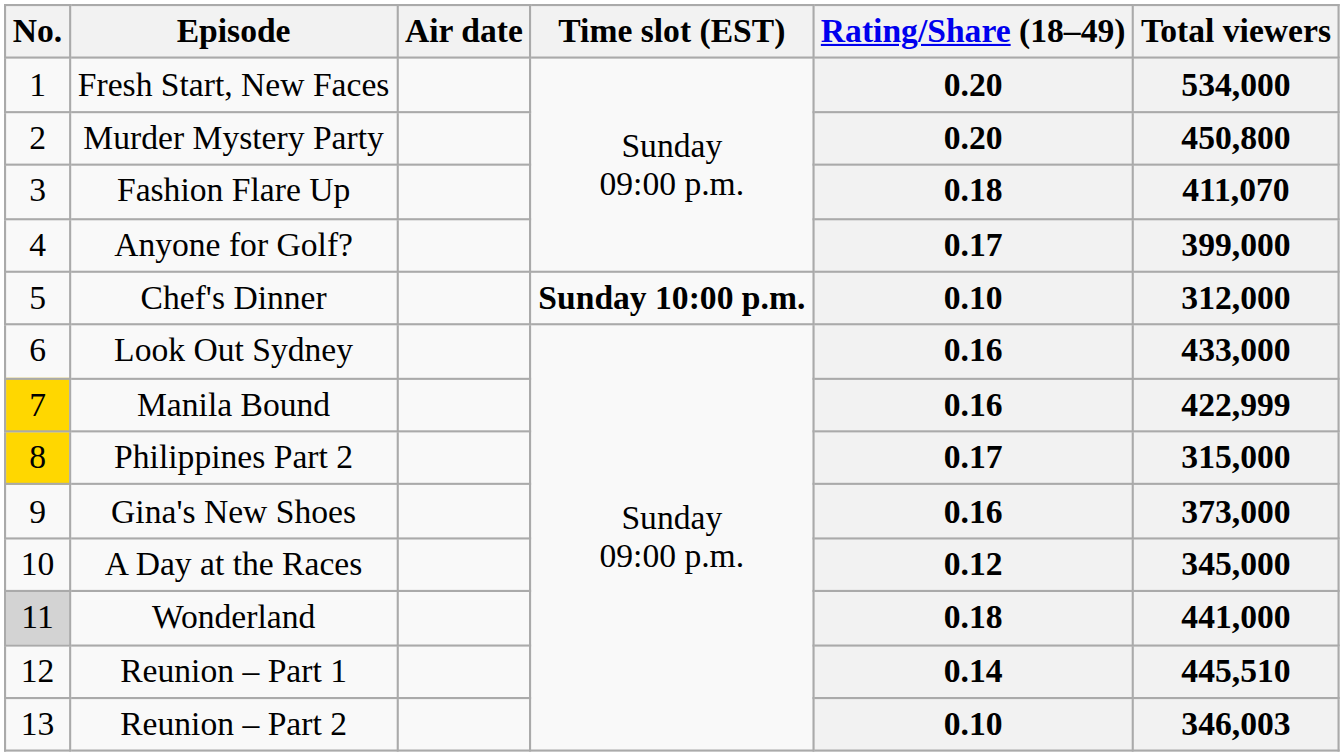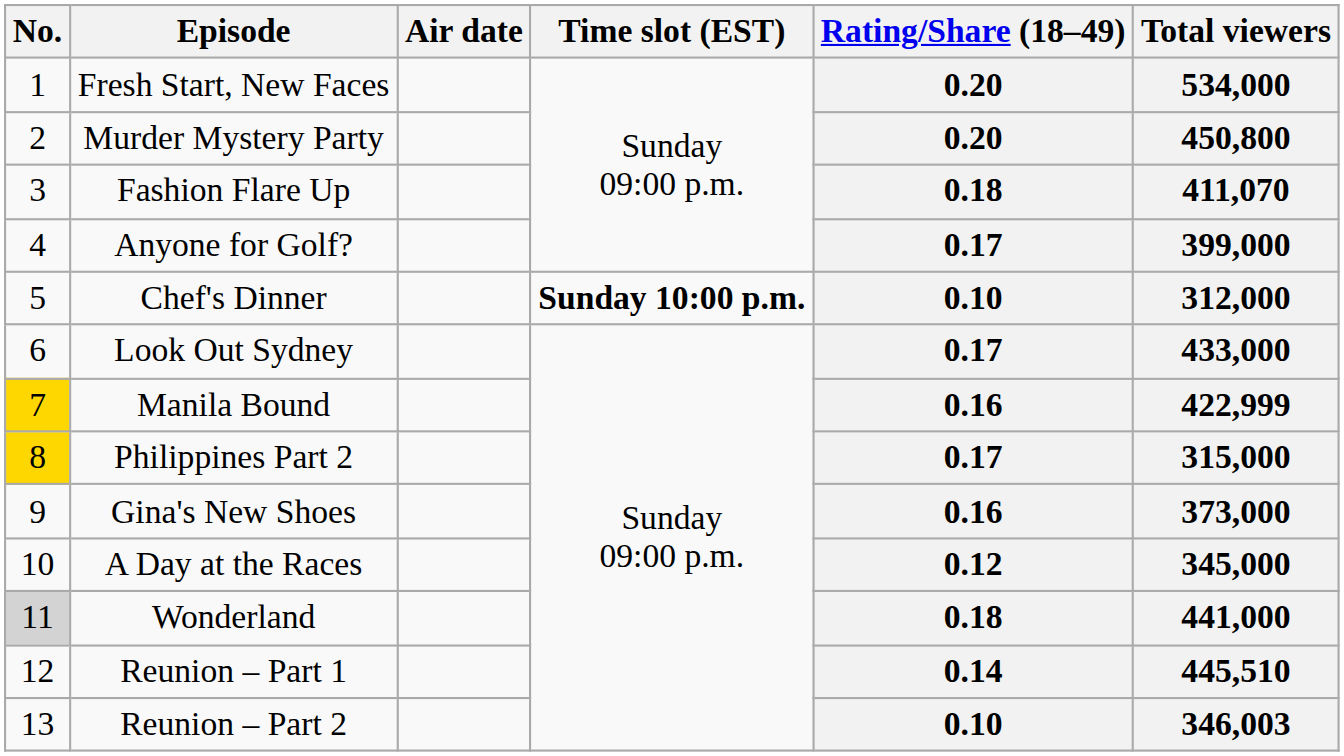(973, 350) 0.16 -> (973, 350) 0.17
